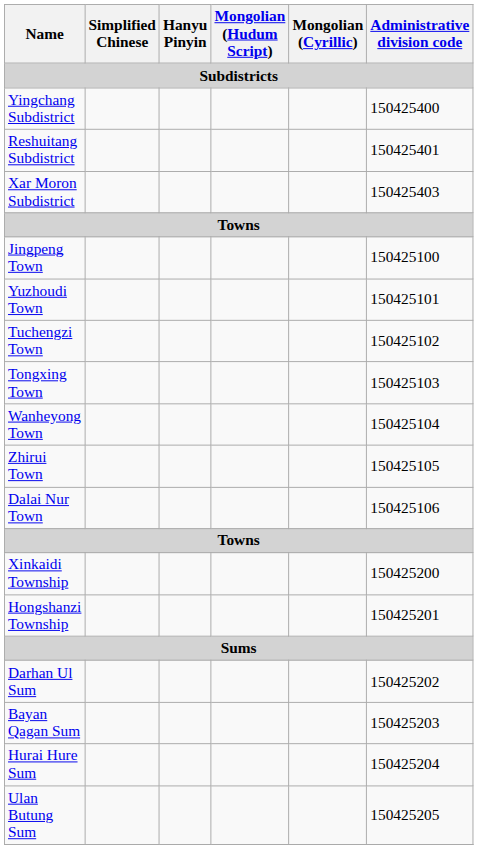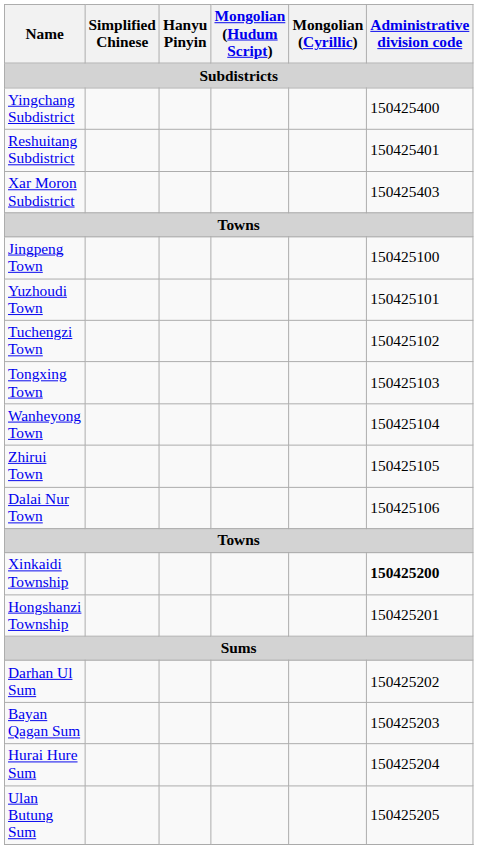(405, 573) normal -> (405, 573) bold
